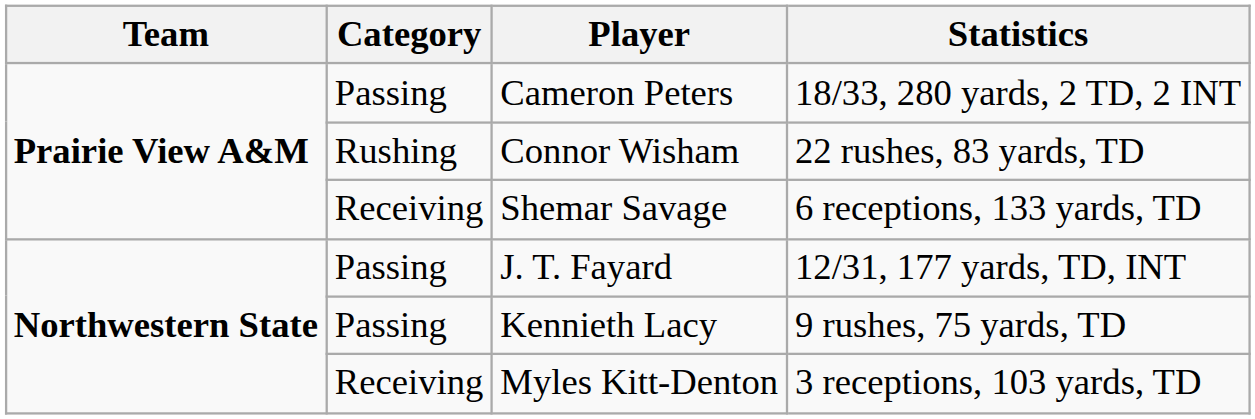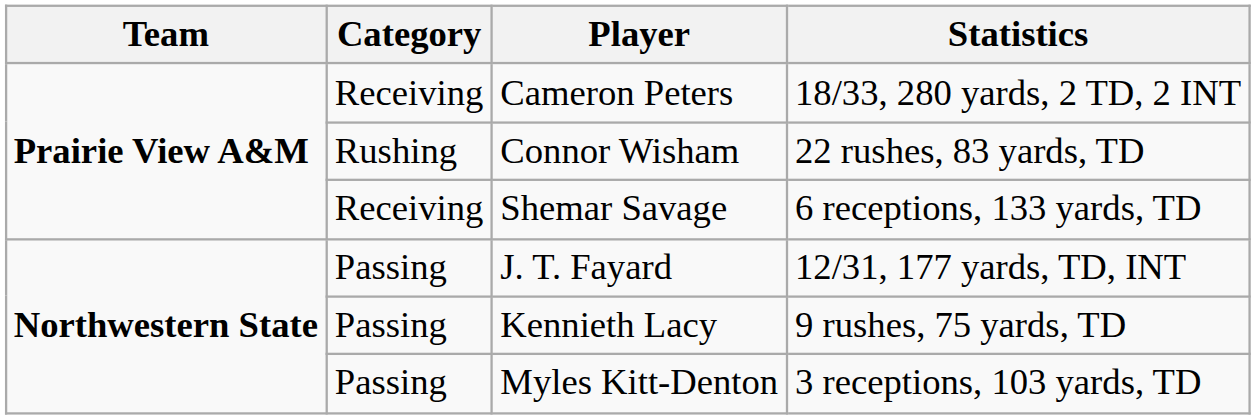(391, 92) Passing -> (409, 92) Receiving
(409, 382) Receiving -> (391, 382) Passing
